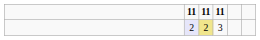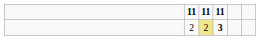(192, 27) lavender background -> (192, 27) no background
(220, 27) normal -> (220, 27) bold
